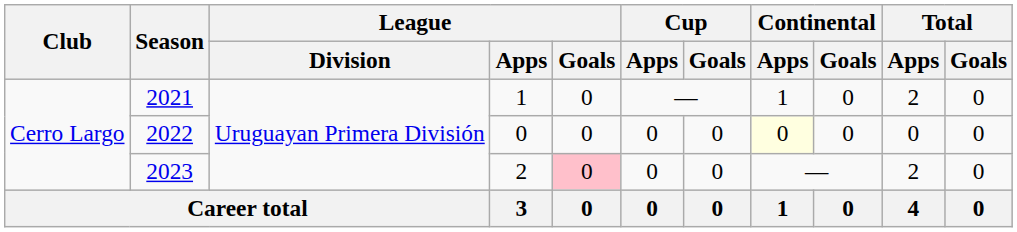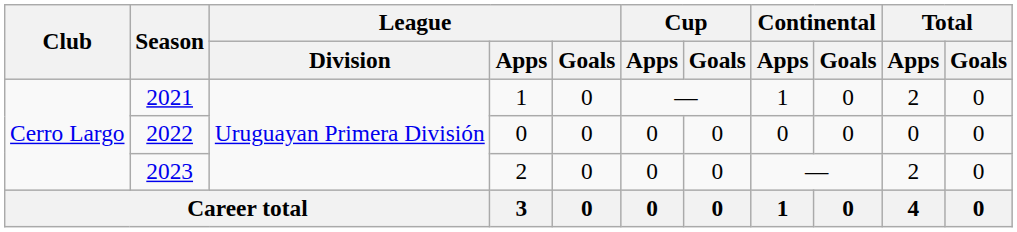(783, 134) lightyellow background -> (783, 134) no background
(587, 171) pink background -> (587, 171) no background
